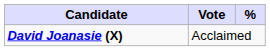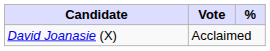(65, 35) bold -> (62, 35) normal
